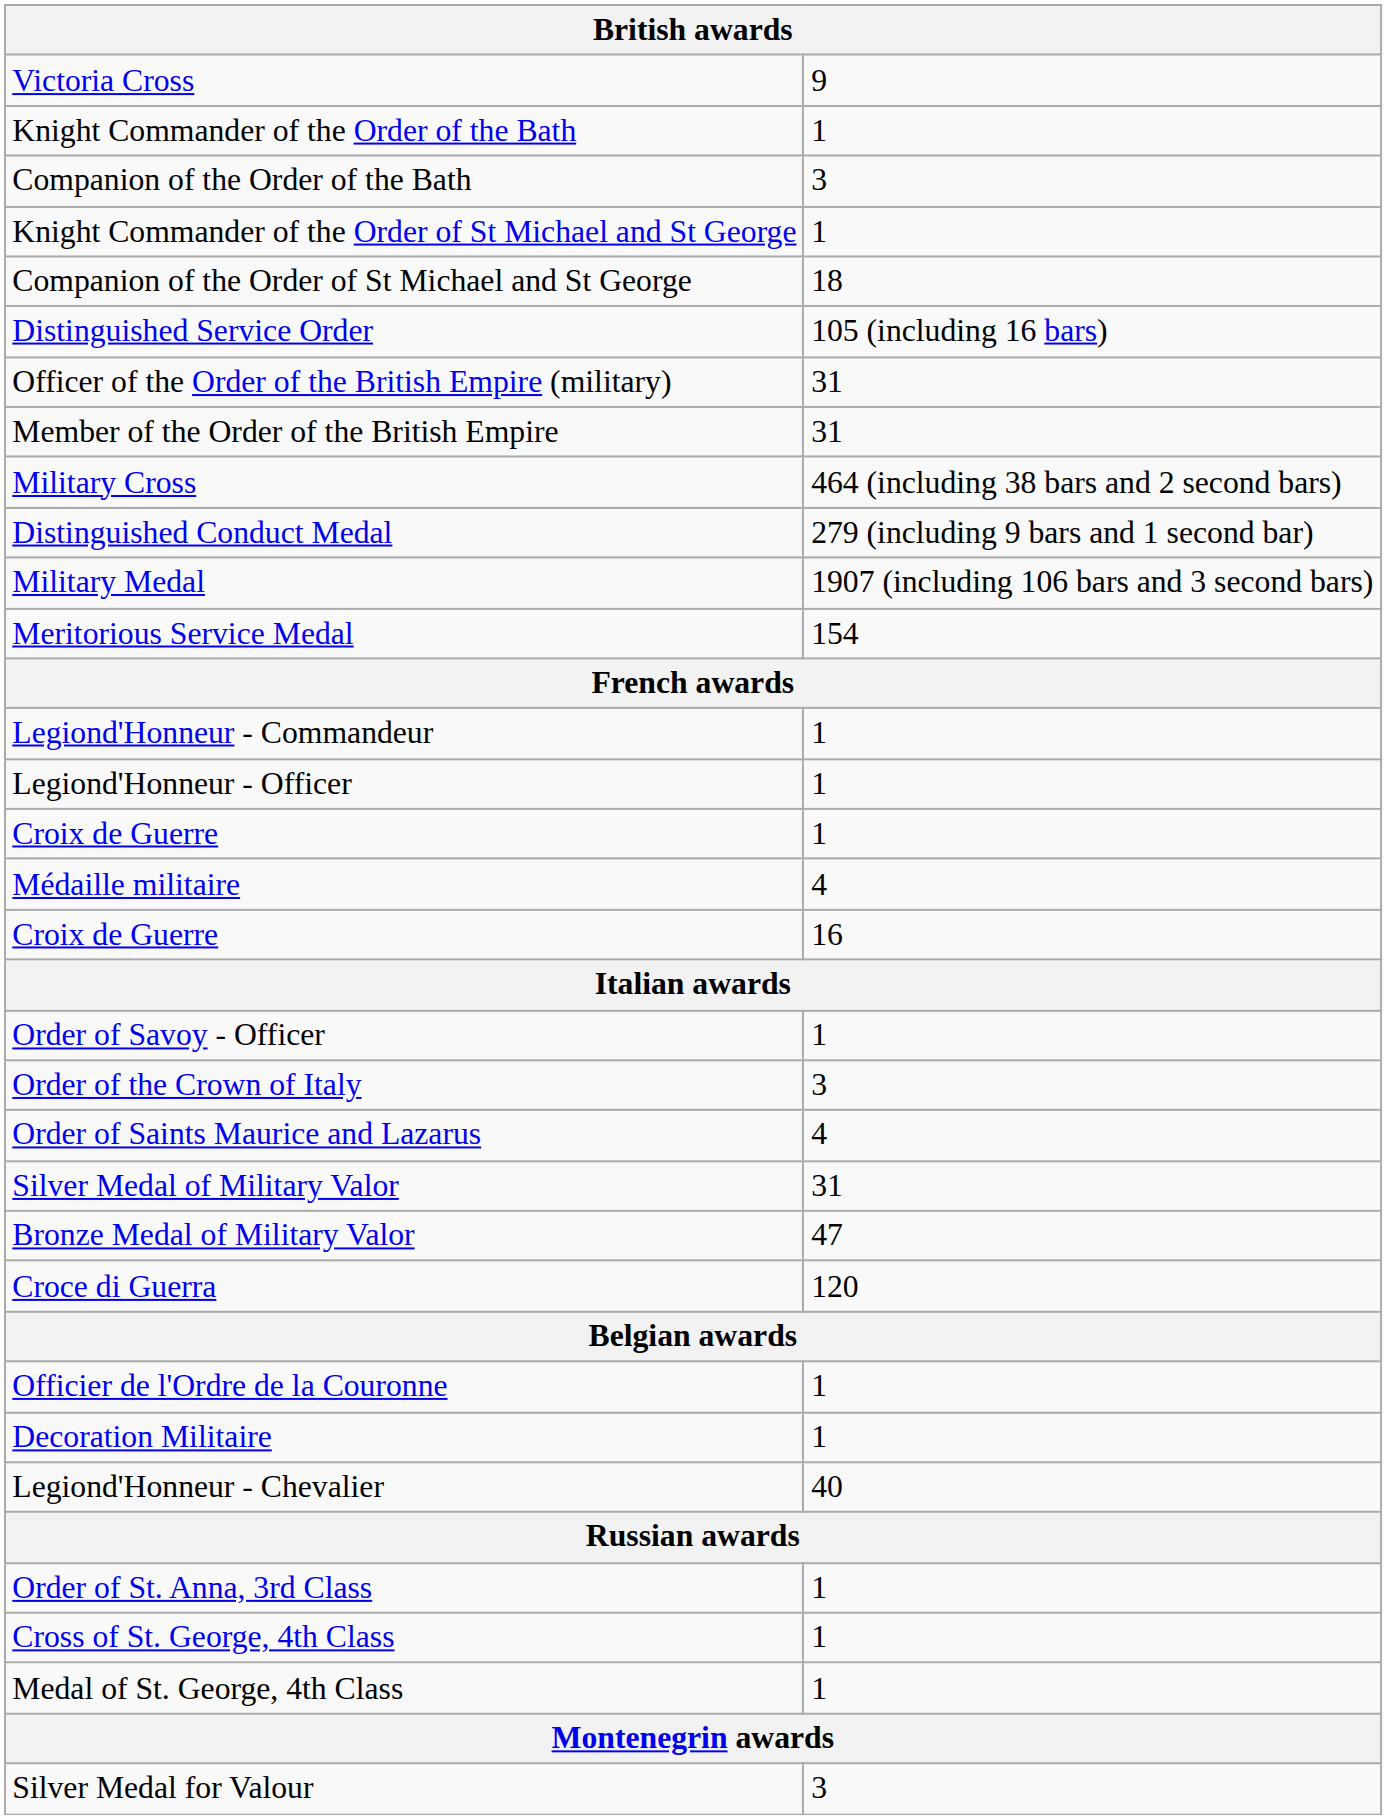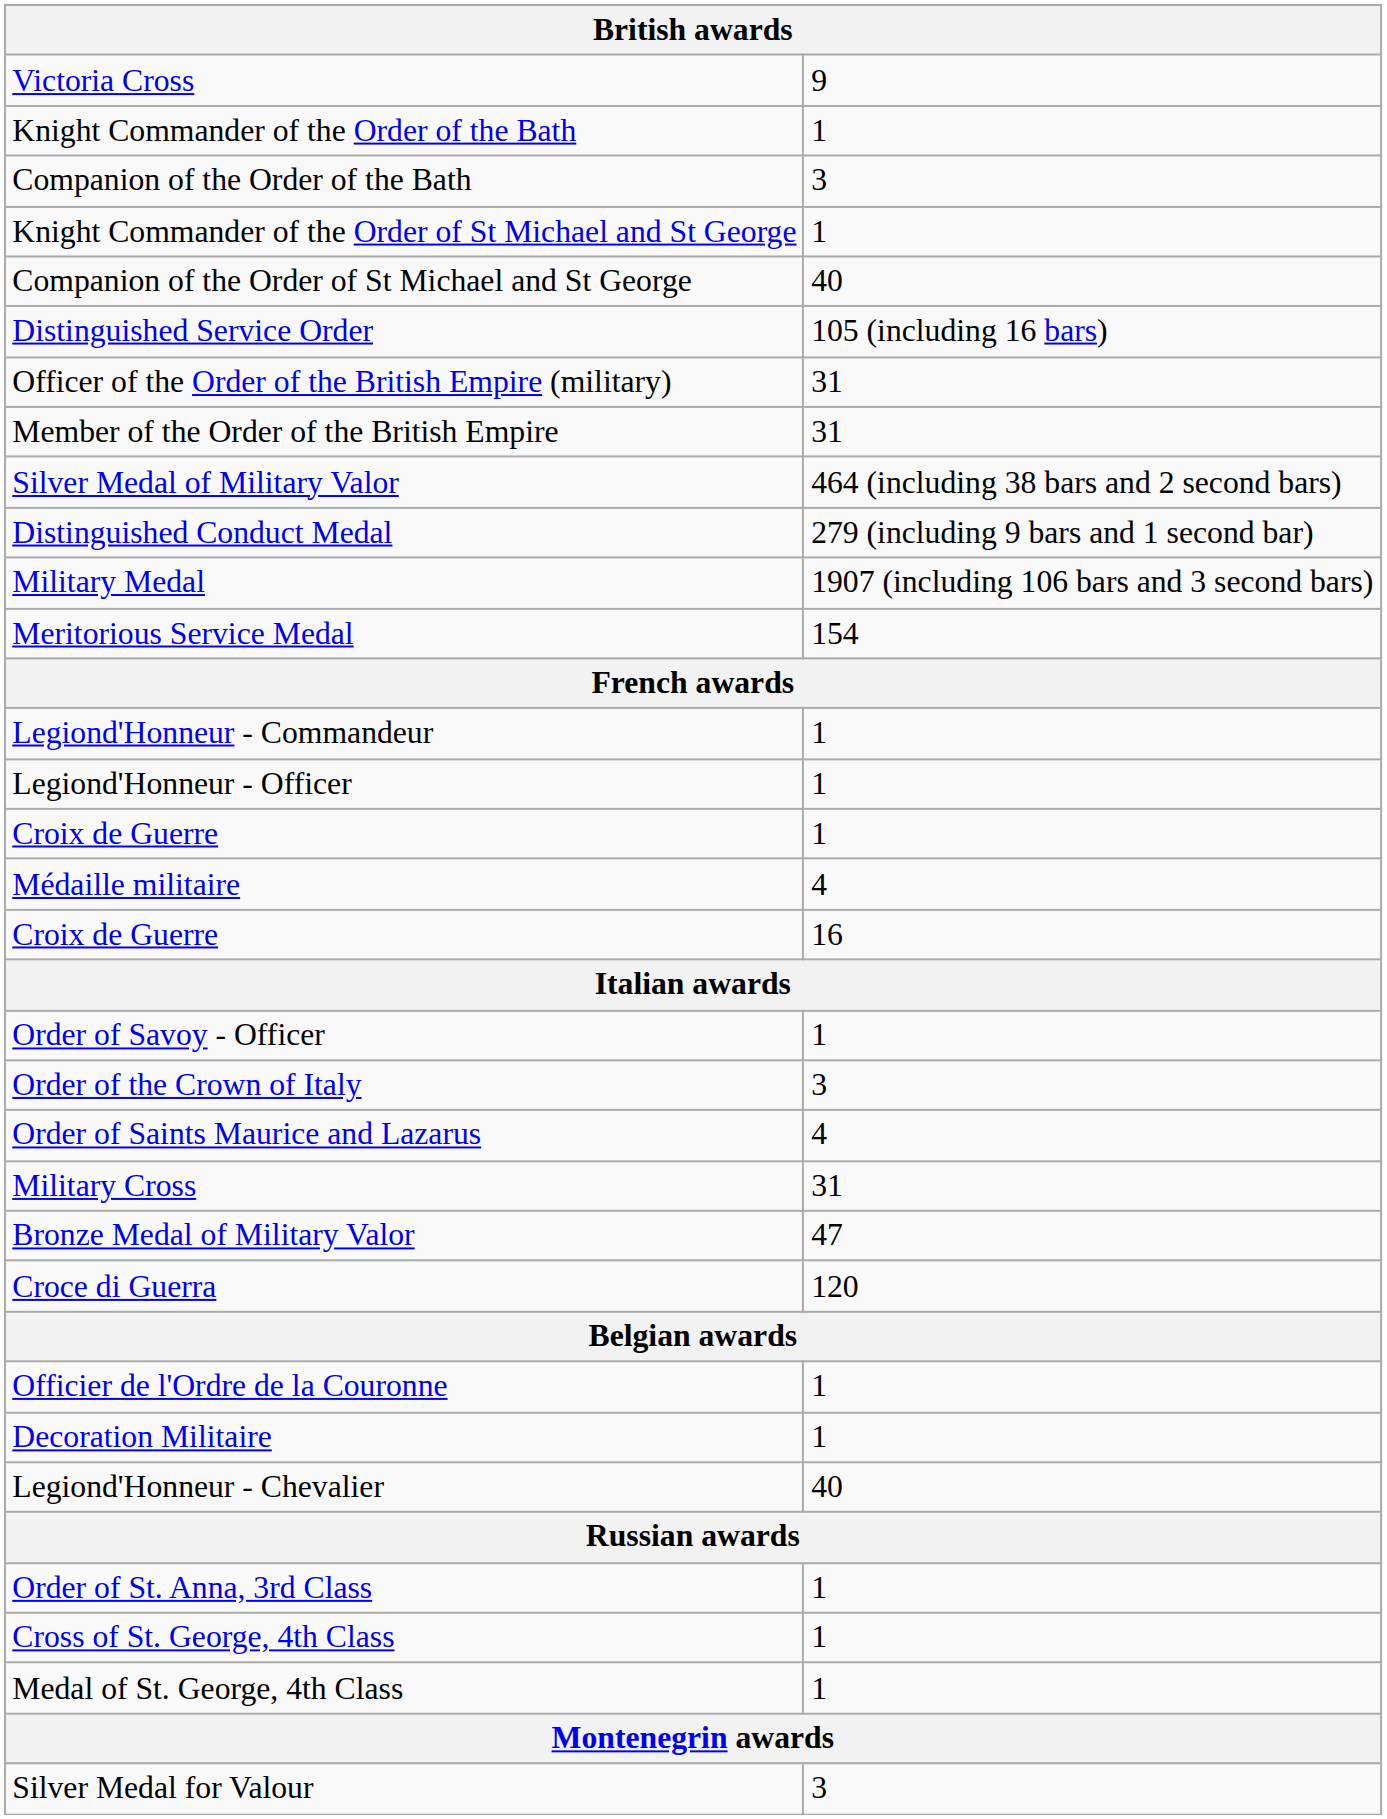(827, 280) 18 -> (827, 280) 40
(104, 481) Military Cross -> (206, 481) Silver Medal of Military Valor
(206, 1185) Silver Medal of Military Valor -> (104, 1185) Military Cross
